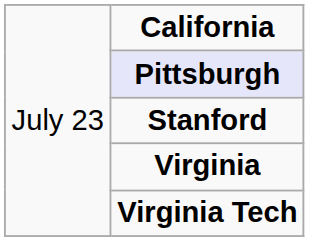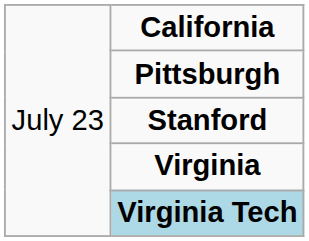(207, 73) lavender background -> (207, 73) no background
(207, 212) no background -> (207, 212) lightblue background
